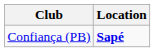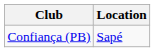(110, 36) bold -> (109, 36) normal
